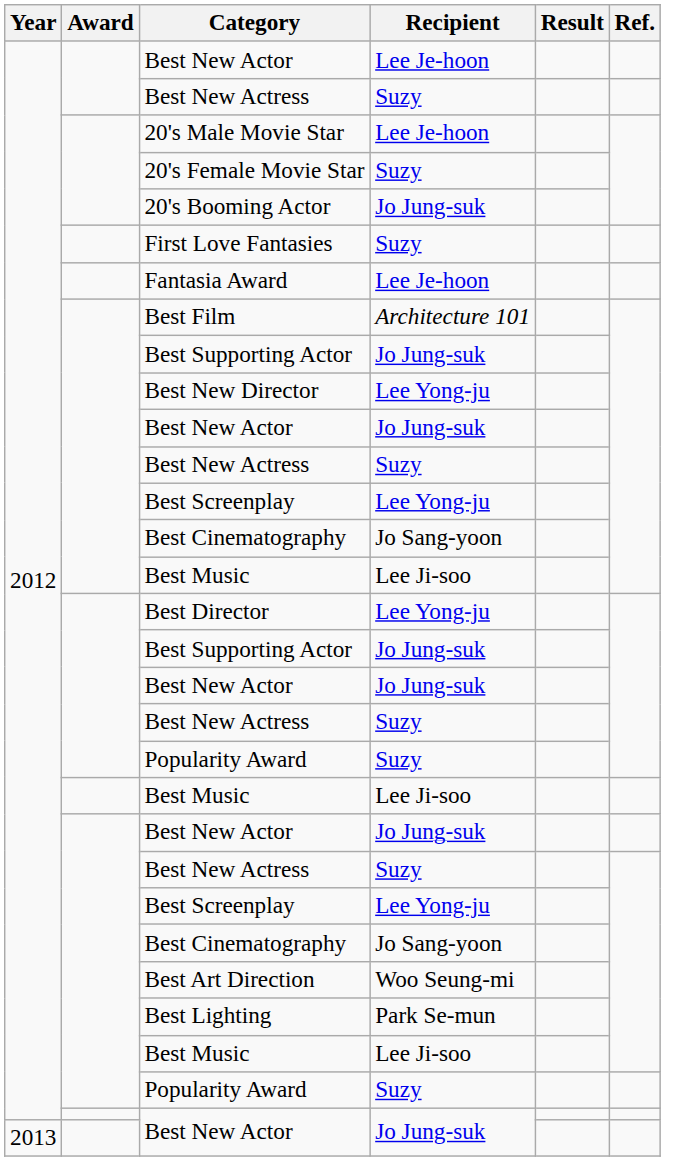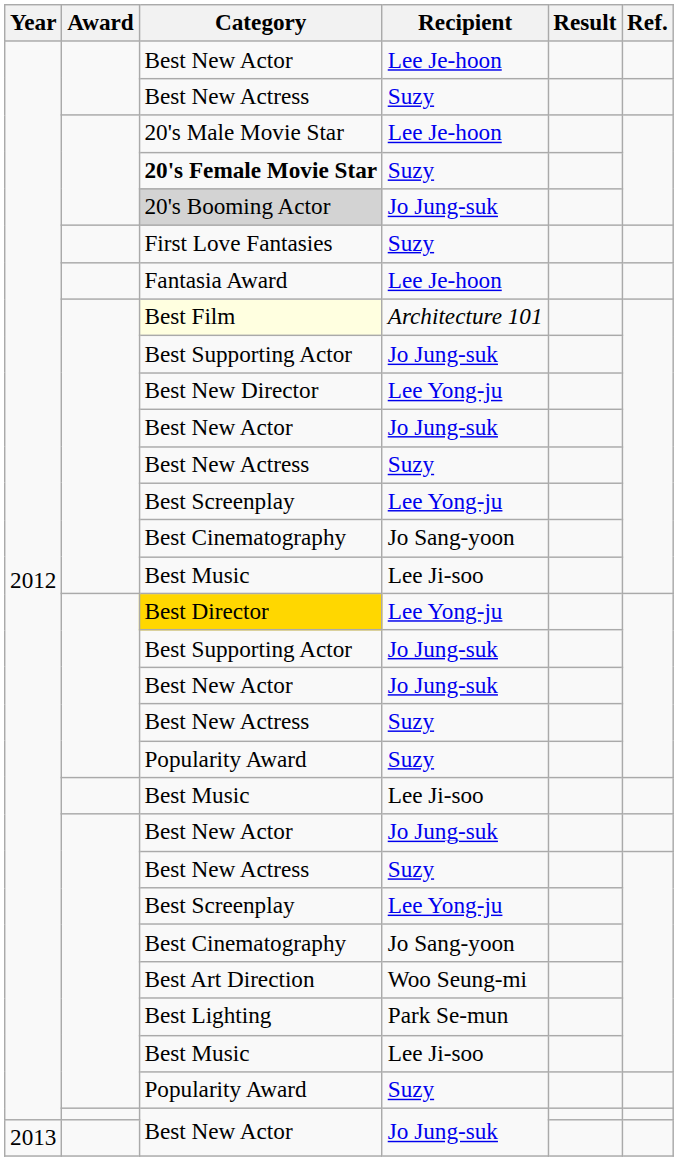(254, 170) normal -> (261, 170) bold
(237, 206) no background -> (237, 206) lightgrey background
(190, 317) no background -> (190, 317) lightyellow background
(207, 611) no background -> (207, 611) gold background
